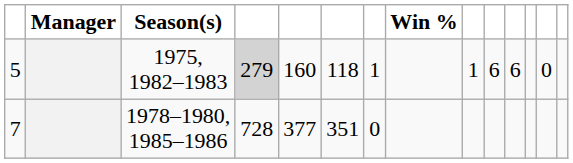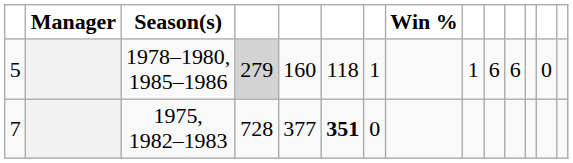(178, 68) 1975, 1982–1983 -> (178, 68) 1978–1980, 1985–1986
(178, 128) 1978–1980, 1985–1986 -> (178, 128) 1975, 1982–1983
(343, 128) normal -> (343, 128) bold
